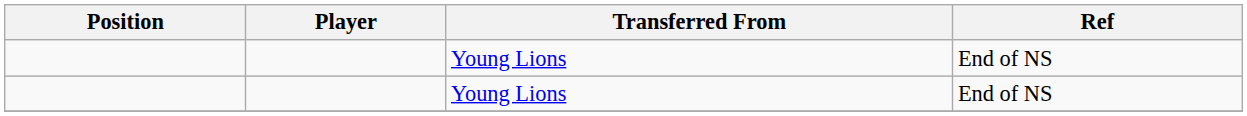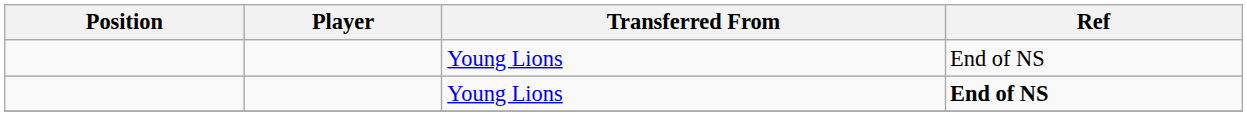(1005, 93) normal -> (999, 93) bold
